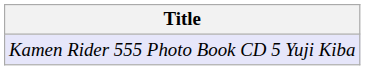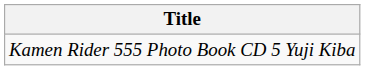(182, 49) lavender background -> (182, 49) no background
